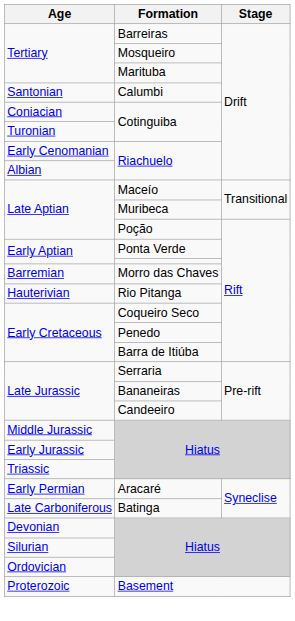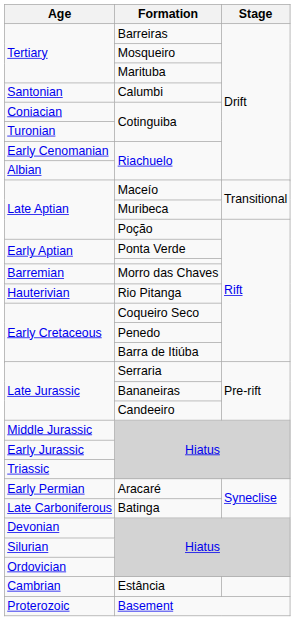+ row: (34, 586)
